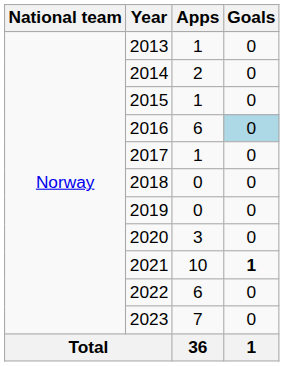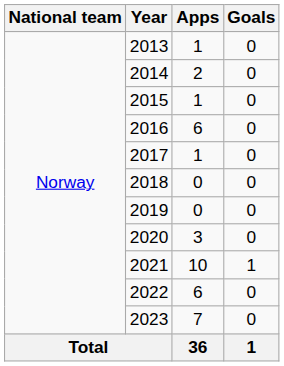(251, 127) lightblue background -> (251, 127) no background
(251, 264) bold -> (251, 264) normal
